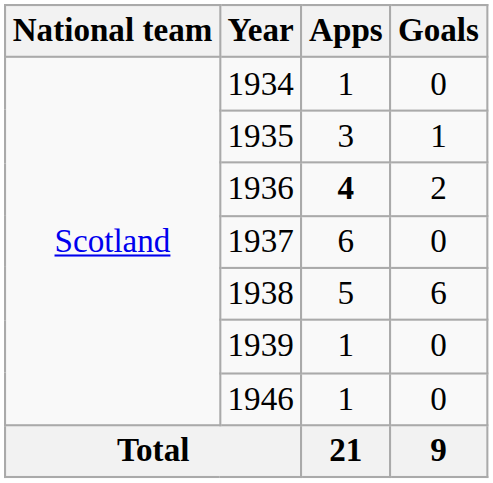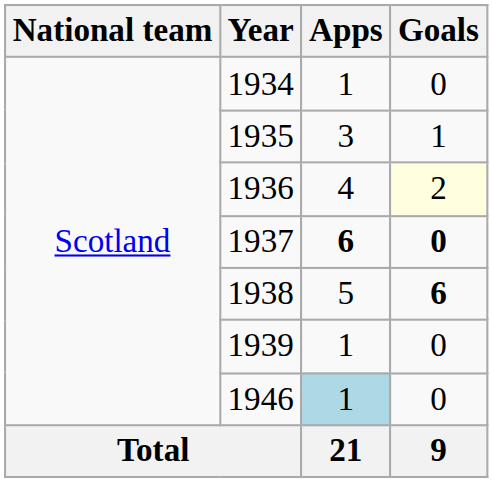(346, 188) bold -> (346, 188) normal
(438, 188) no background -> (438, 188) lightyellow background
(346, 240) normal -> (346, 240) bold
(438, 240) normal -> (438, 240) bold
(438, 293) normal -> (438, 293) bold
(346, 398) no background -> (346, 398) lightblue background
